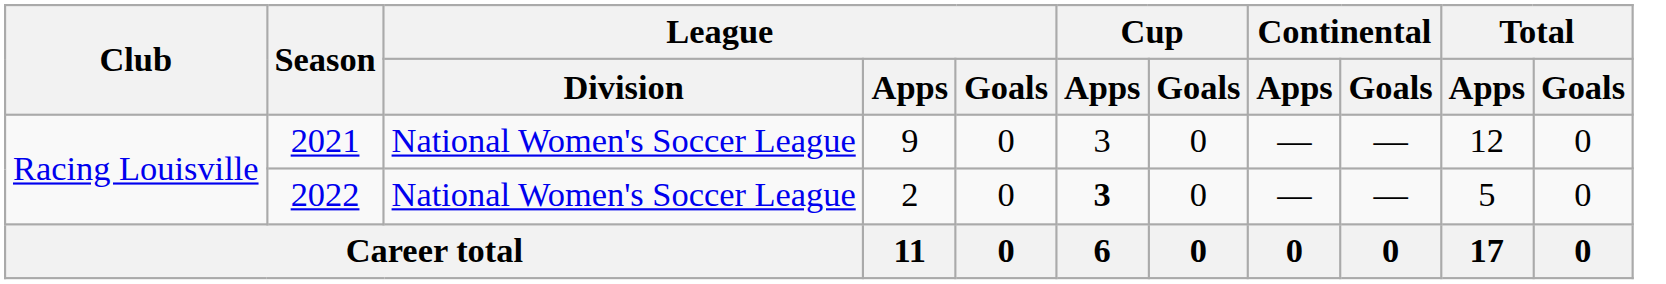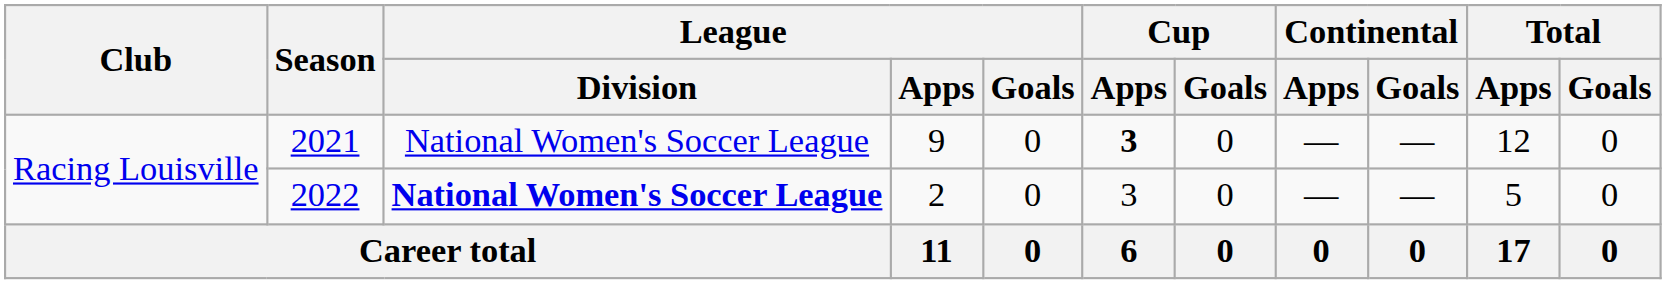(1102, 140) normal -> (1129, 140) bold
(624, 195) normal -> (637, 195) bold
(1102, 195) bold -> (1129, 195) normal
